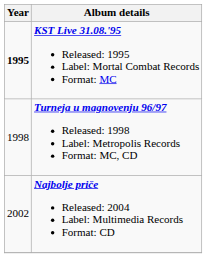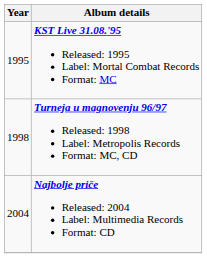(18, 60) bold -> (18, 60) normal
(18, 214) 2002 -> (18, 214) 2004
